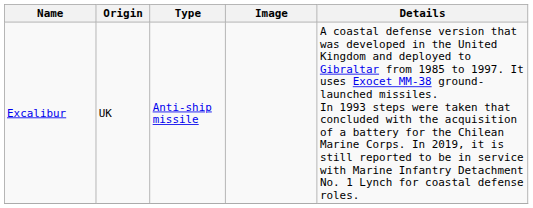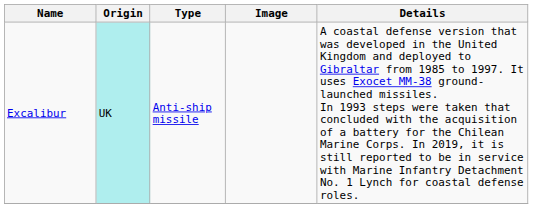(105, 113) no background -> (105, 113) paleturquoise background
